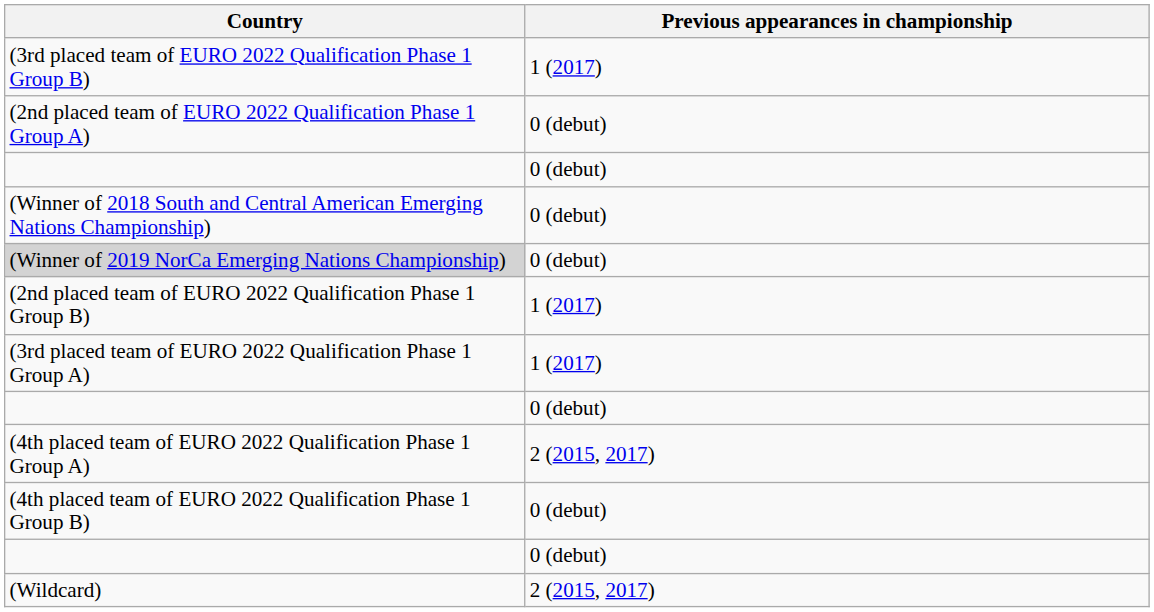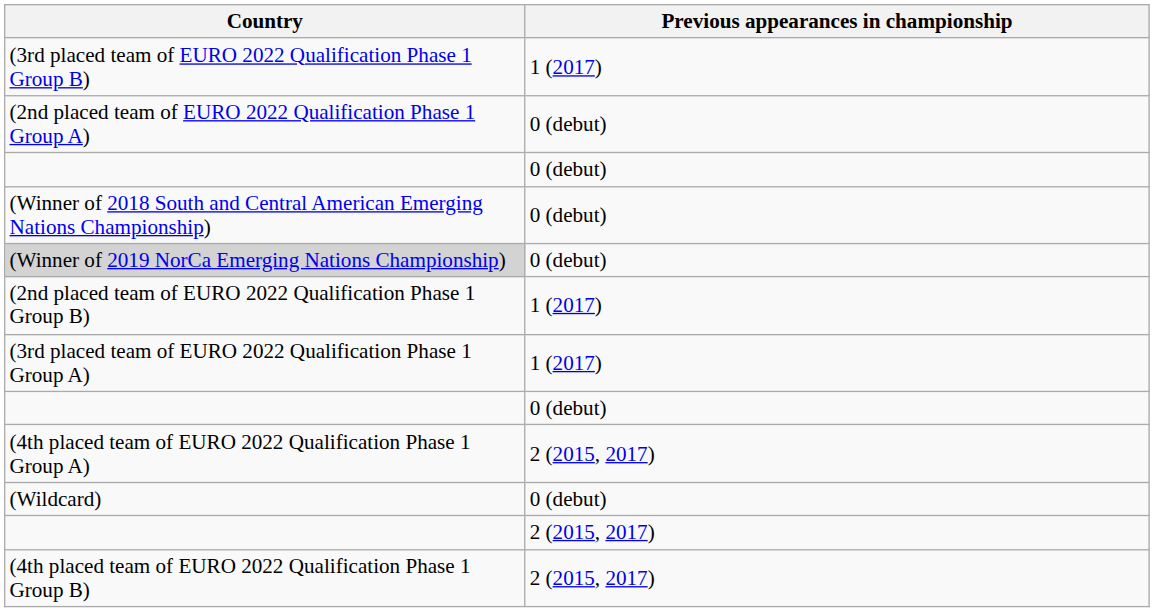(240, 510) (4th placed team of EURO 2022 Qualification Phase 1 Group B) -> (55, 498) (Wildcard)
(568, 556) 0 (debut) -> (592, 532) 2 (2015, 2017)
(55, 589) (Wildcard) -> (240, 577) (4th placed team of EURO 2022 Qualification Phase 1 Group B)
